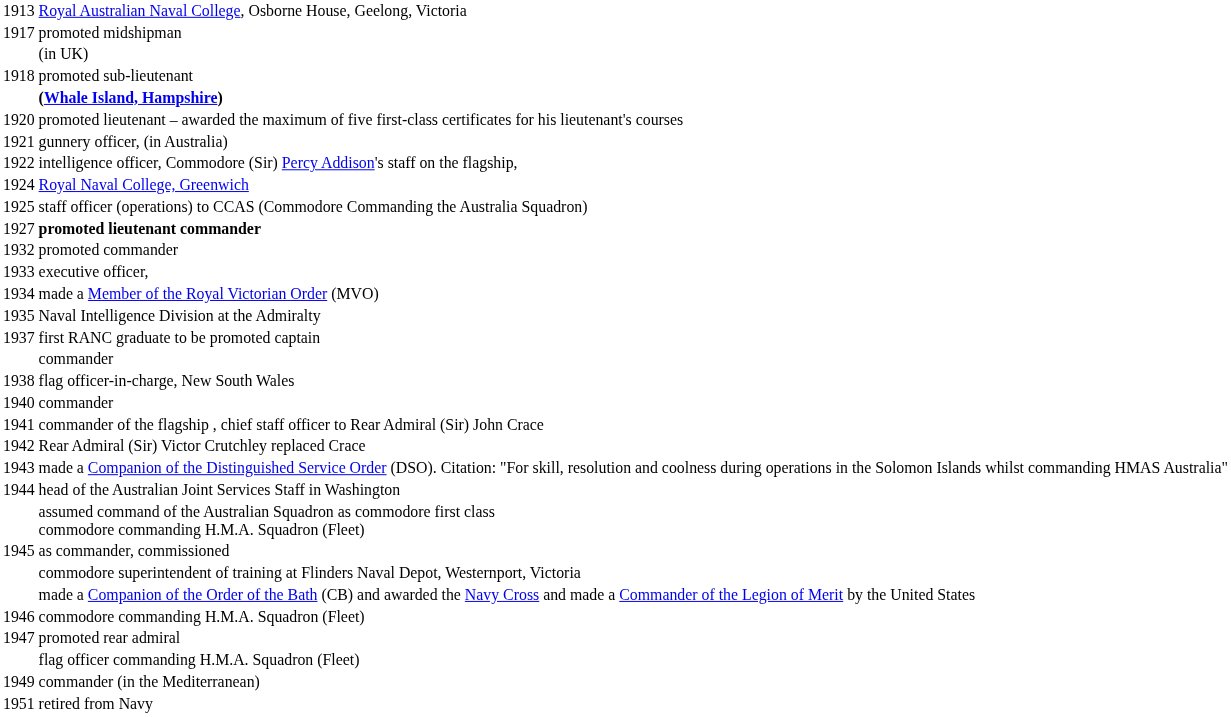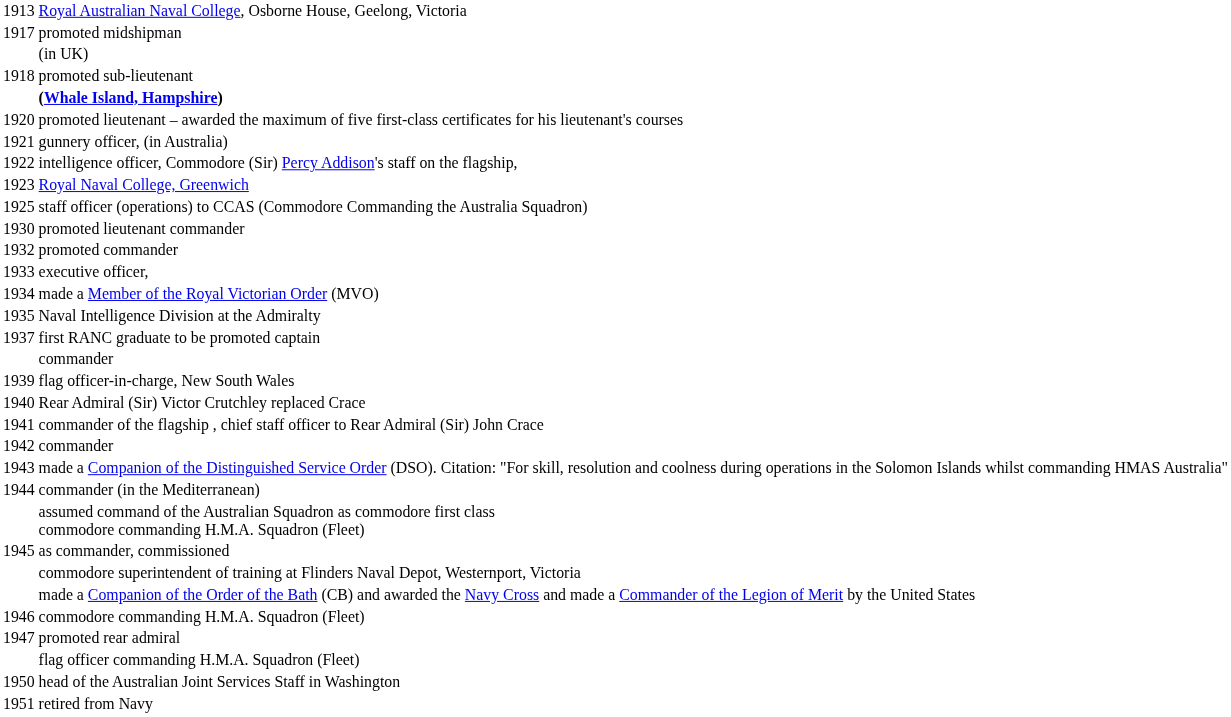(19, 185) 1924 -> (19, 185) 1923
(19, 228) 1927 -> (19, 228) 1930
(150, 228) bold -> (142, 228) normal
(19, 381) 1938 -> (19, 381) 1939
(76, 402) commander -> (202, 402) Rear Admiral (Sir) Victor Crutchley replaced Crace
(202, 446) Rear Admiral (Sir) Victor Crutchley replaced Crace -> (76, 446) commander
(219, 490) head of the Australian Joint Services Staff in Washington -> (149, 490) commander (in the Mediterranean)
(19, 682) 1949 -> (19, 682) 1950
(149, 682) commander (in the Mediterranean) -> (219, 682) head of the Australian Joint Services Staff in Washington
